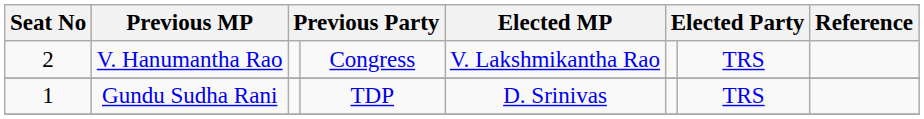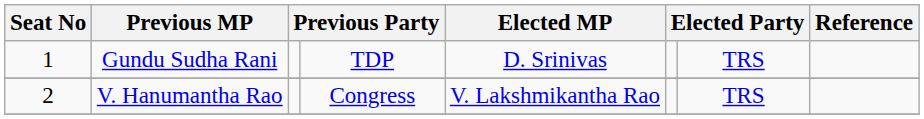rows swapped: (190, 95) <-> (190, 59)
